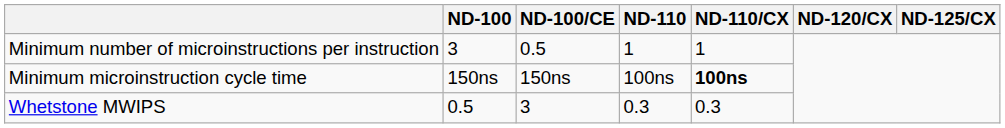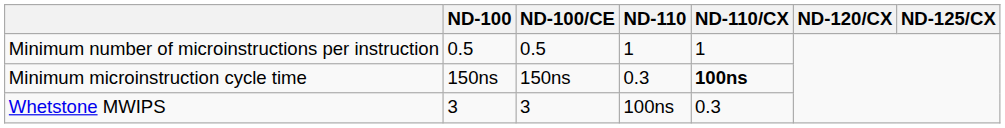(453, 48) 3 -> (460, 48) 0.5
(649, 78) 100ns -> (636, 78) 0.3
(460, 107) 0.5 -> (453, 107) 3
(636, 107) 0.3 -> (649, 107) 100ns
